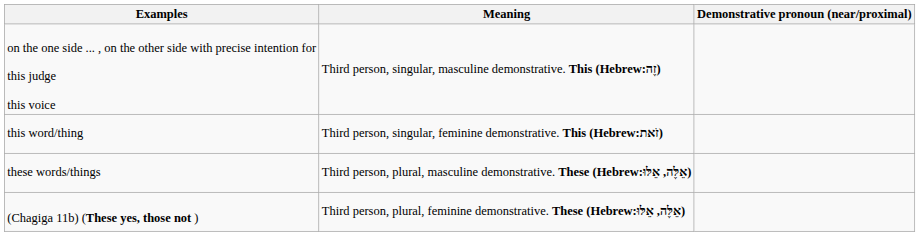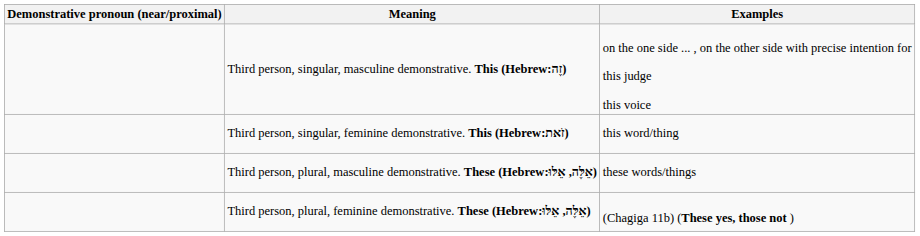columns swapped: (804, 14) <-> (162, 14)
